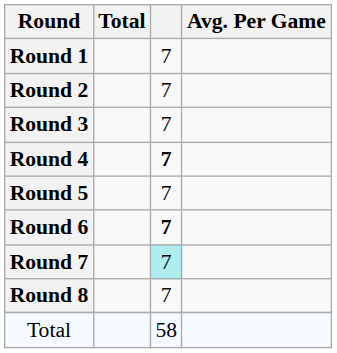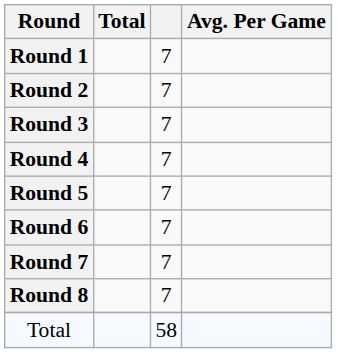(166, 158) bold -> (166, 158) normal
(166, 227) bold -> (166, 227) normal
(166, 261) paleturquoise background -> (166, 261) no background
